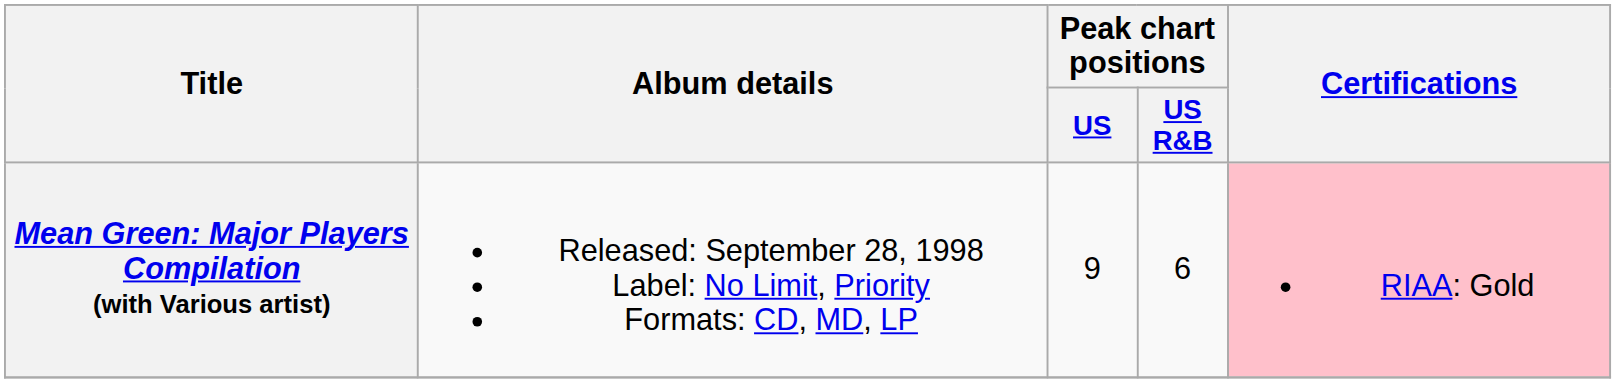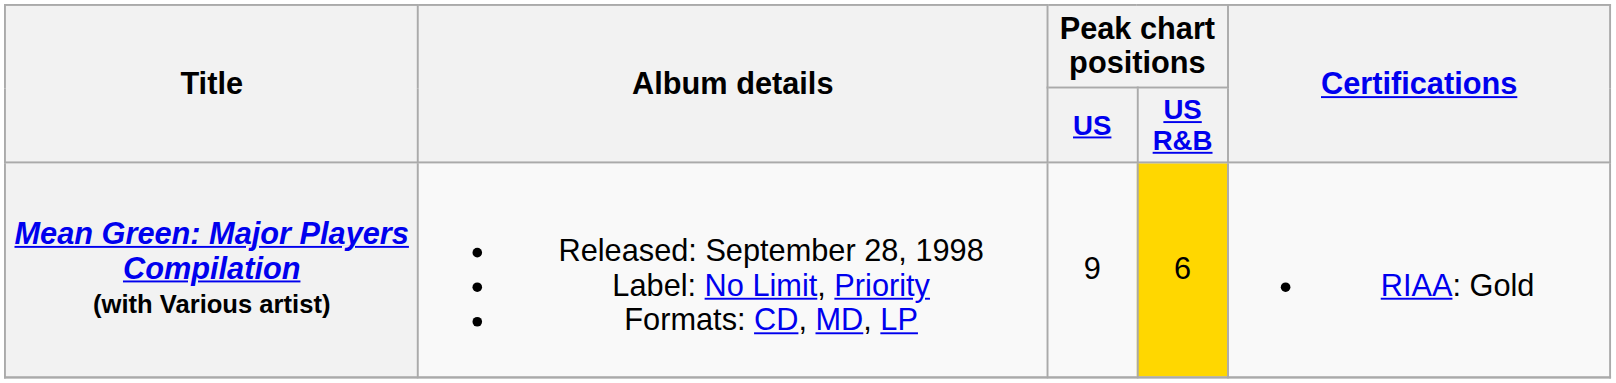(1183, 269) no background -> (1183, 269) gold background
(1419, 287) pink background -> (1419, 287) no background
